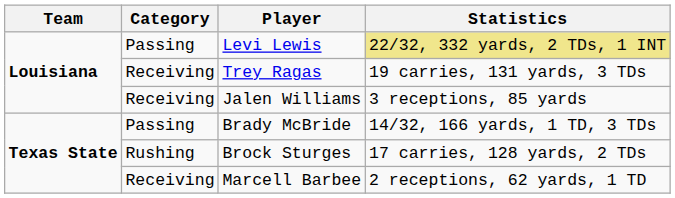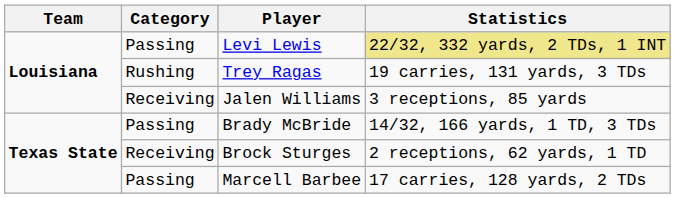(170, 72) Receiving -> (160, 72) Rushing
(160, 153) Rushing -> (170, 153) Receiving
(508, 153) 17 carries, 128 yards, 2 TDs -> (508, 153) 2 receptions, 62 yards, 1 TD
(170, 180) Receiving -> (160, 180) Passing
(508, 180) 2 receptions, 62 yards, 1 TD -> (508, 180) 17 carries, 128 yards, 2 TDs
